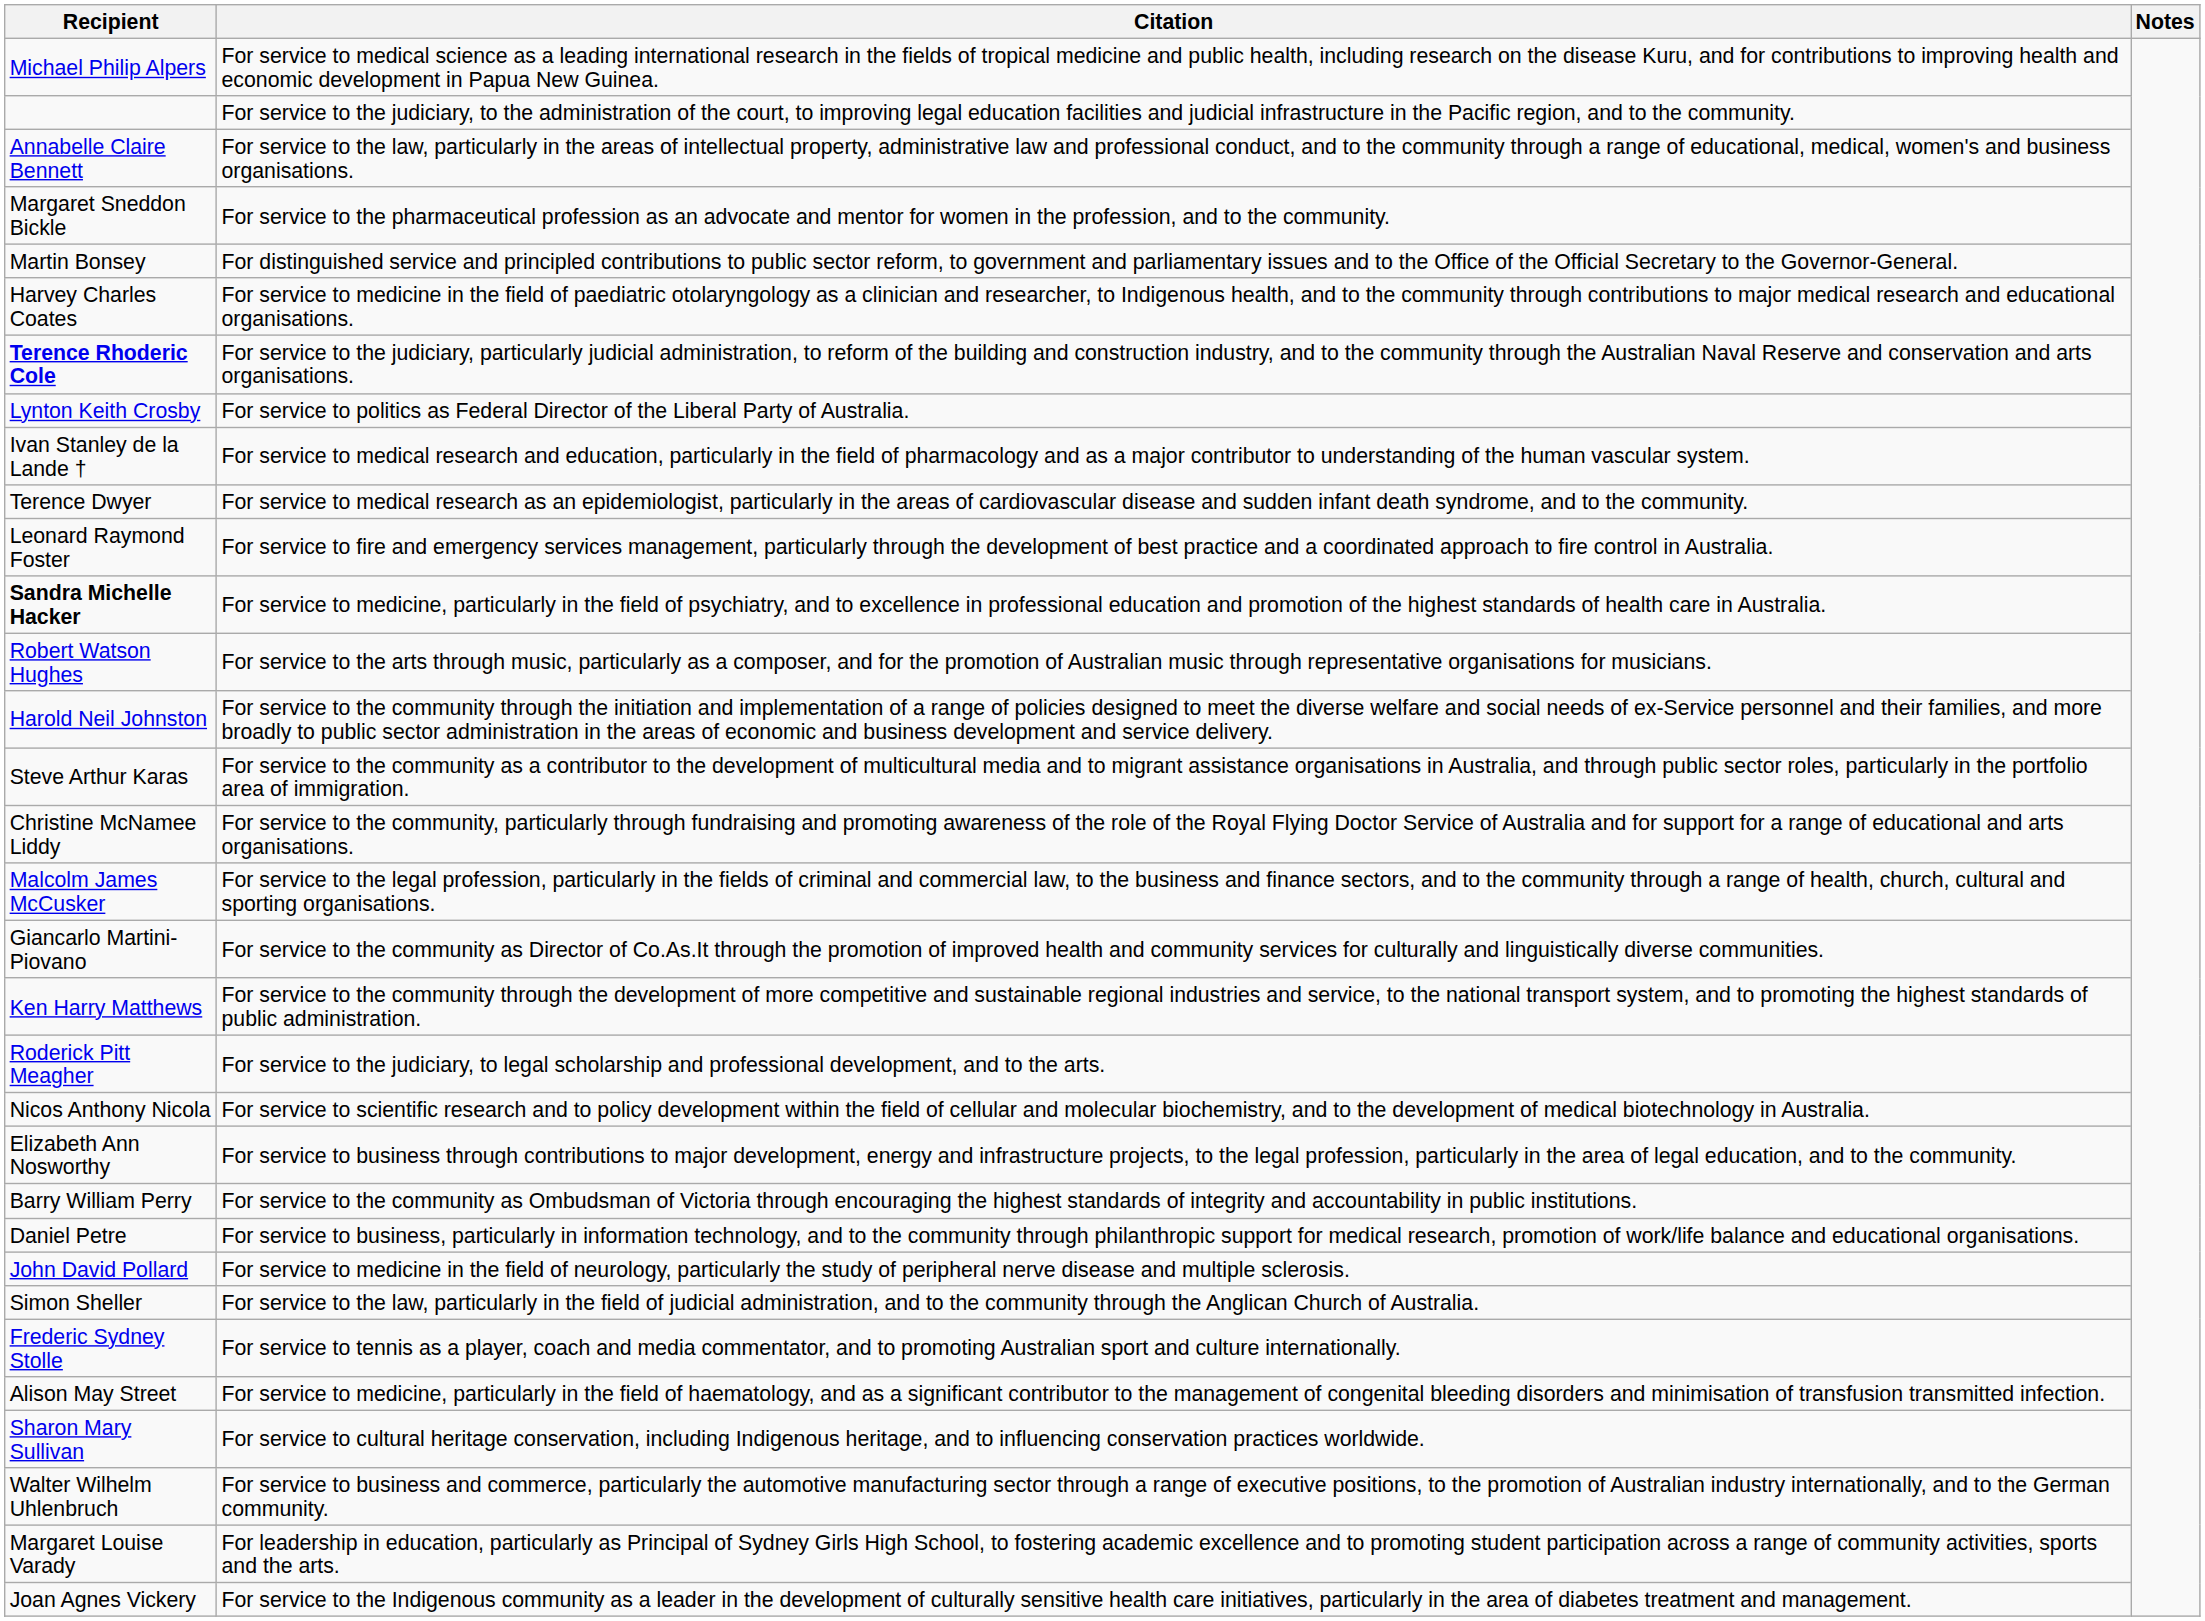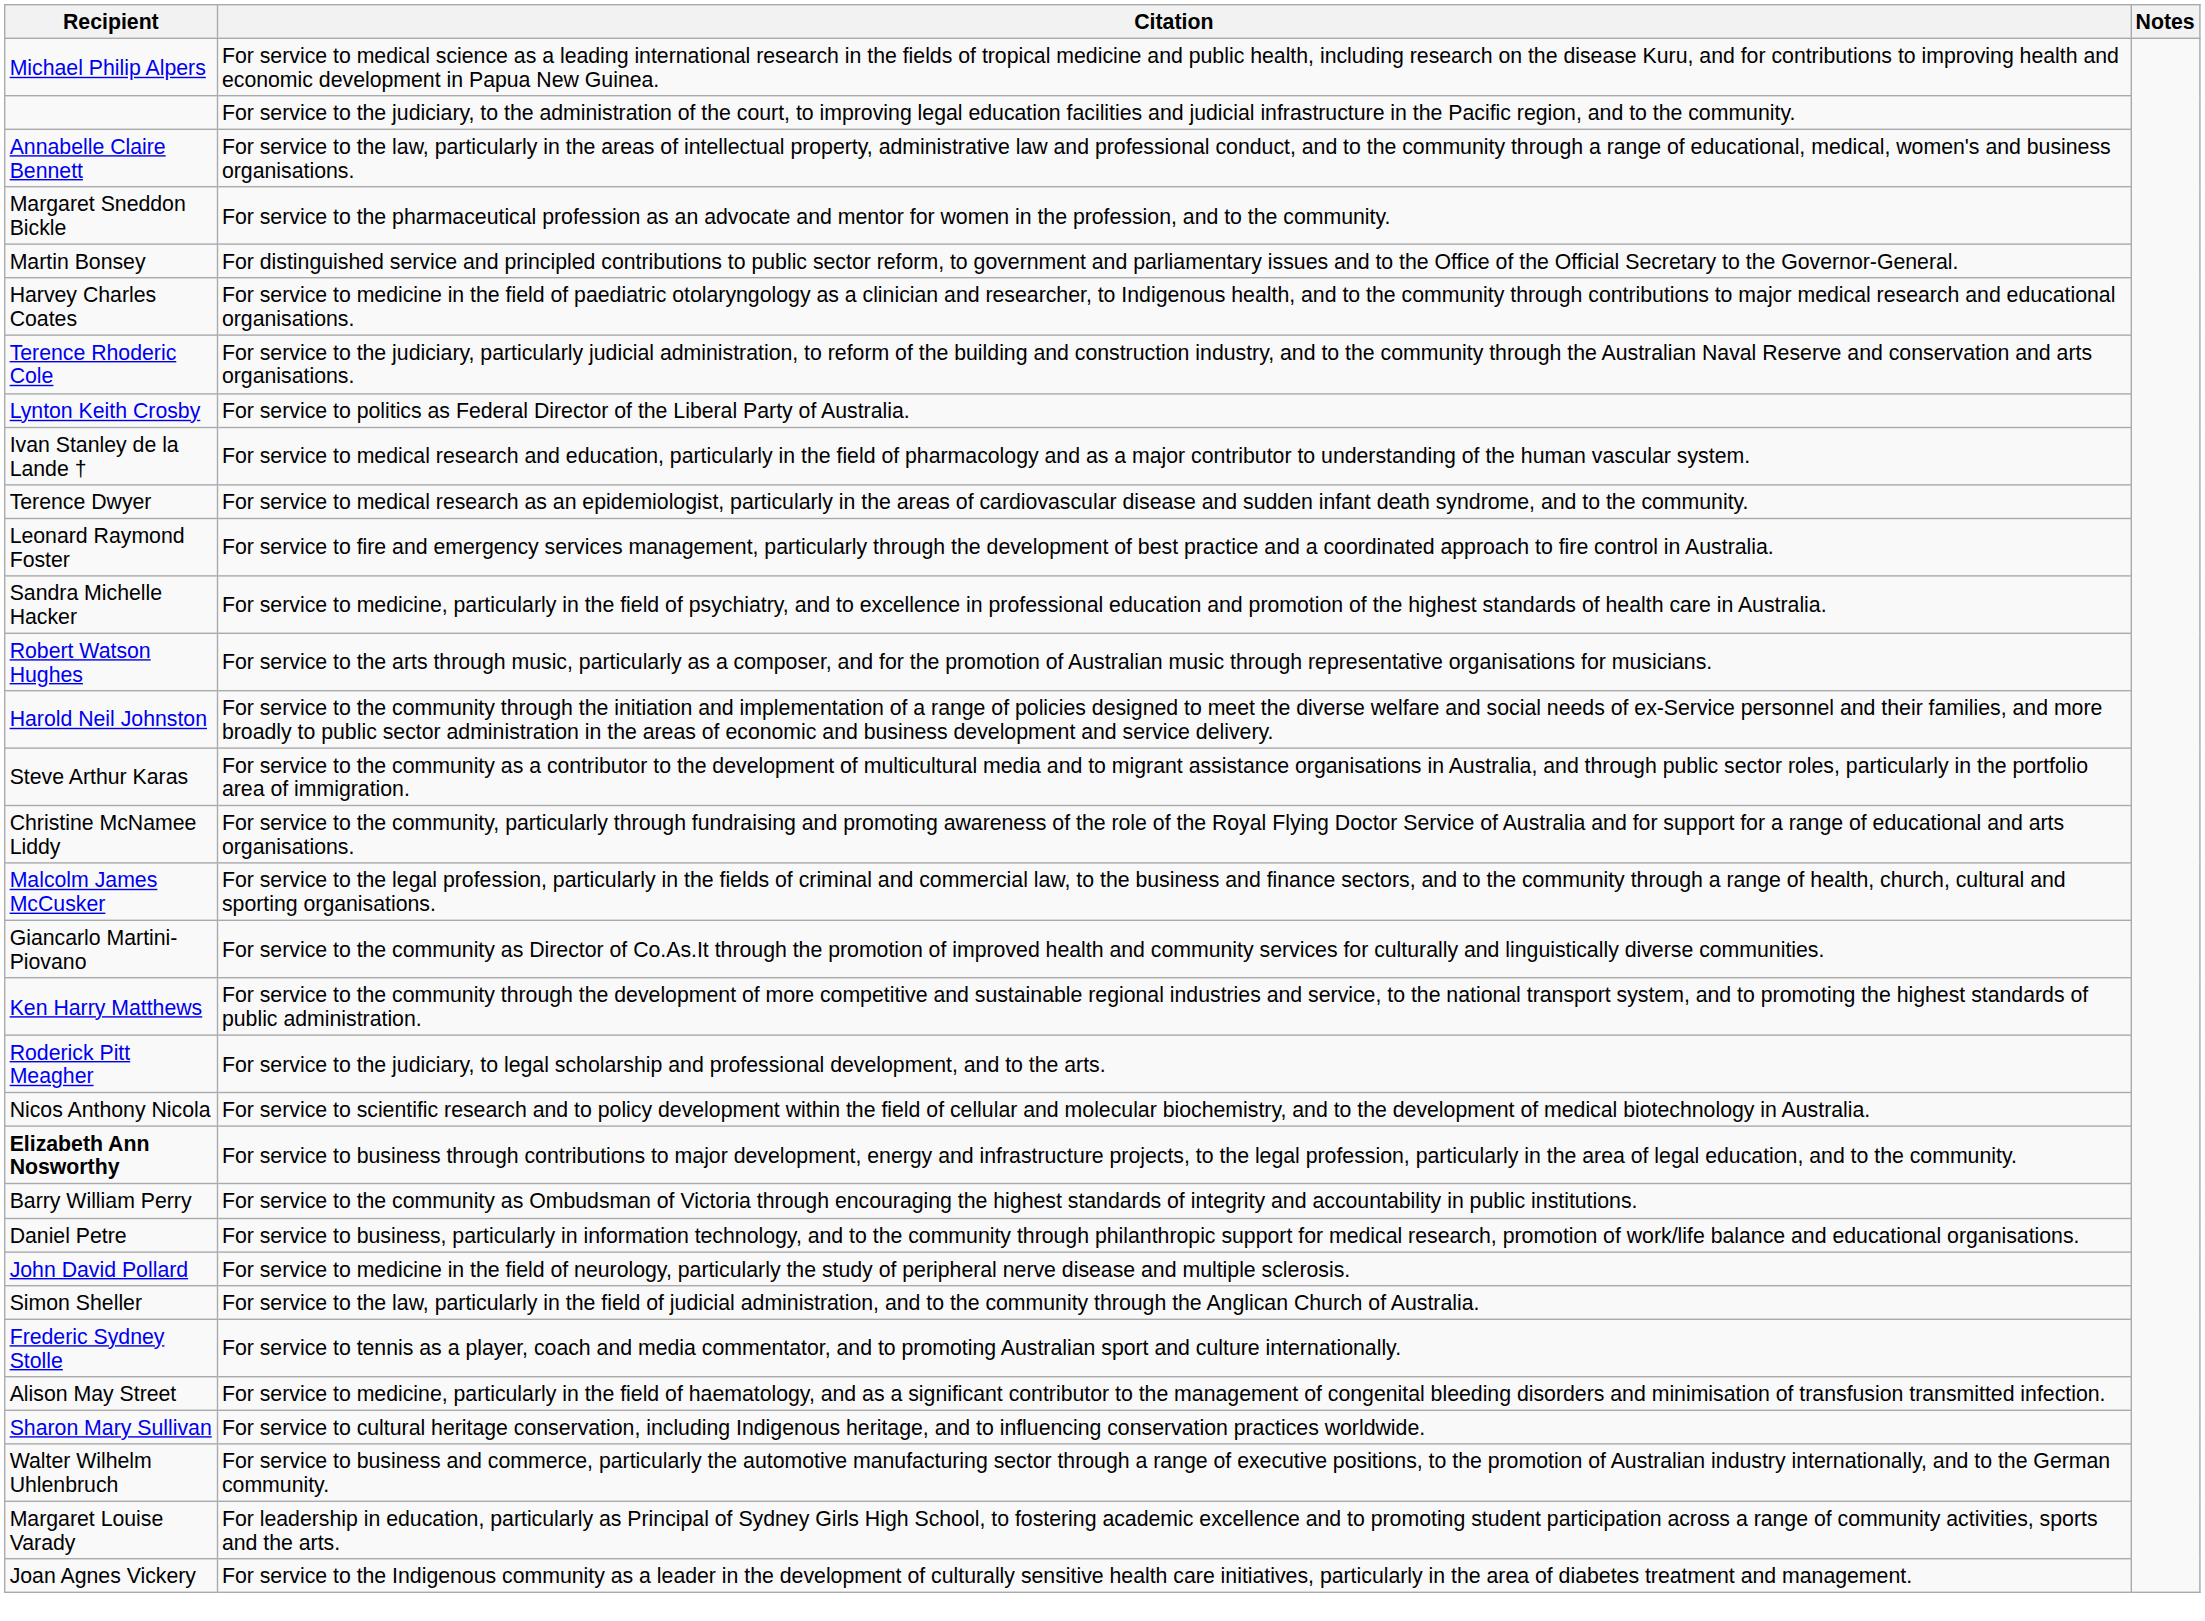(99, 365) bold -> (93, 365) normal
(91, 604) bold -> (86, 604) normal
(75, 1156) normal -> (80, 1156) bold
